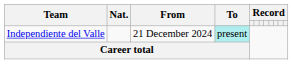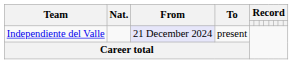(173, 34) no background -> (173, 34) lavender background
(232, 34) paleturquoise background -> (232, 34) no background
